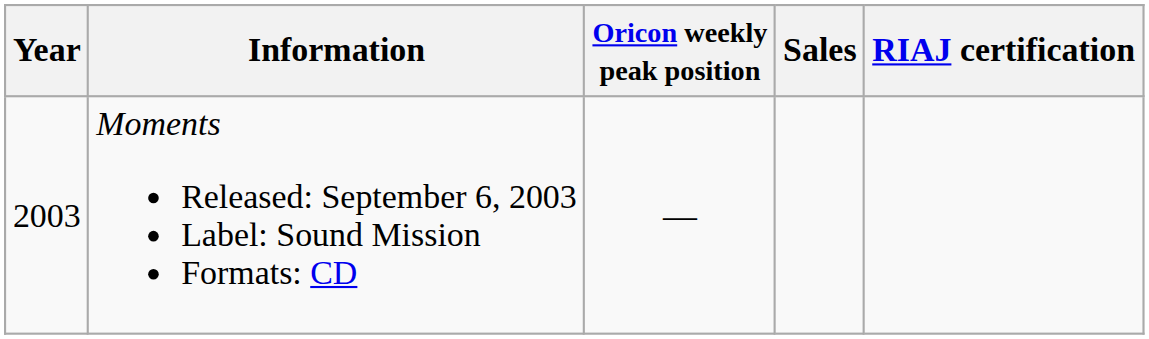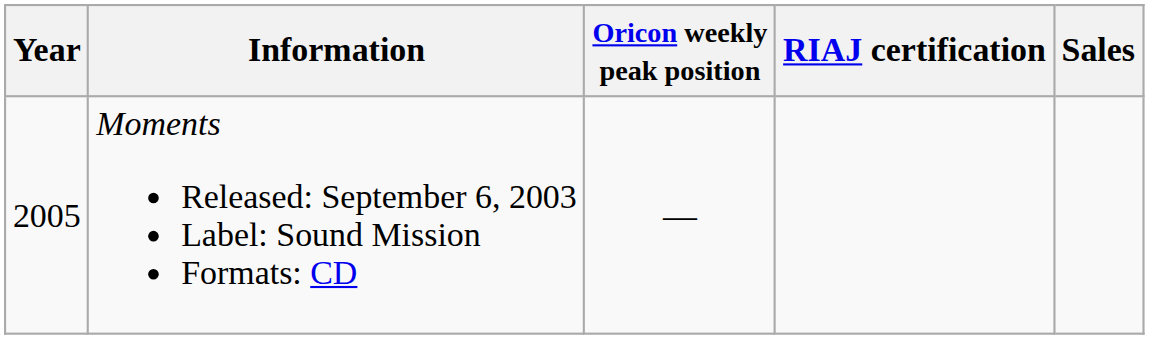columns swapped: (820, 50) <-> (1004, 50)
(47, 214) 2003 -> (47, 214) 2005
